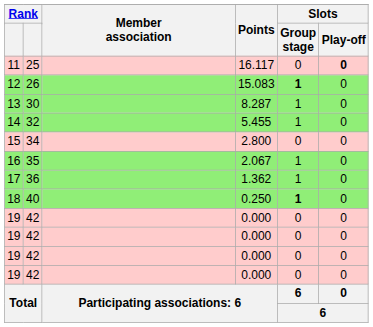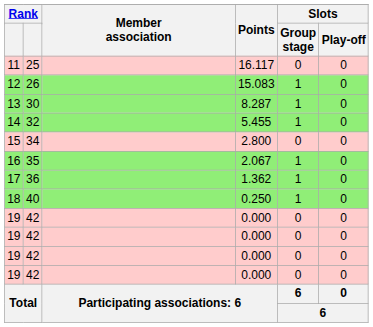(344, 65) bold -> (344, 65) normal
(298, 84) bold -> (298, 84) normal
(298, 198) bold -> (298, 198) normal
